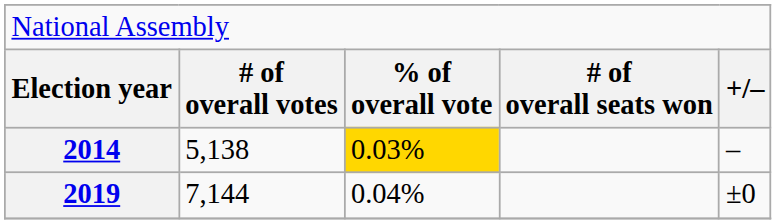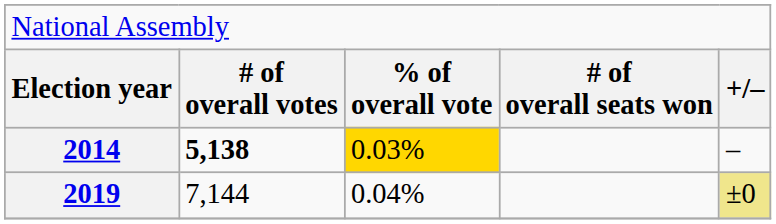(217, 149) normal -> (217, 149) bold
(741, 194) no background -> (741, 194) khaki background
